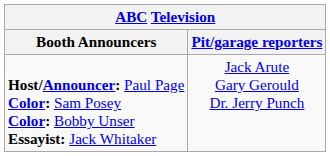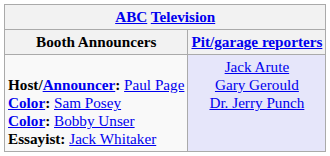(257, 85) no background -> (257, 85) lavender background
